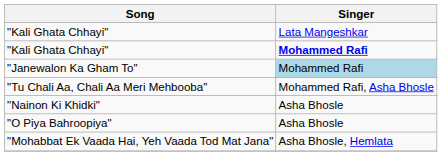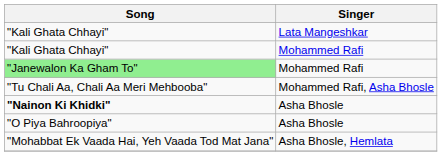(323, 50) bold -> (321, 50) normal
(72, 69) no background -> (72, 69) lightgreen background
(321, 69) lightblue background -> (321, 69) no background
(54, 105) normal -> (59, 105) bold
